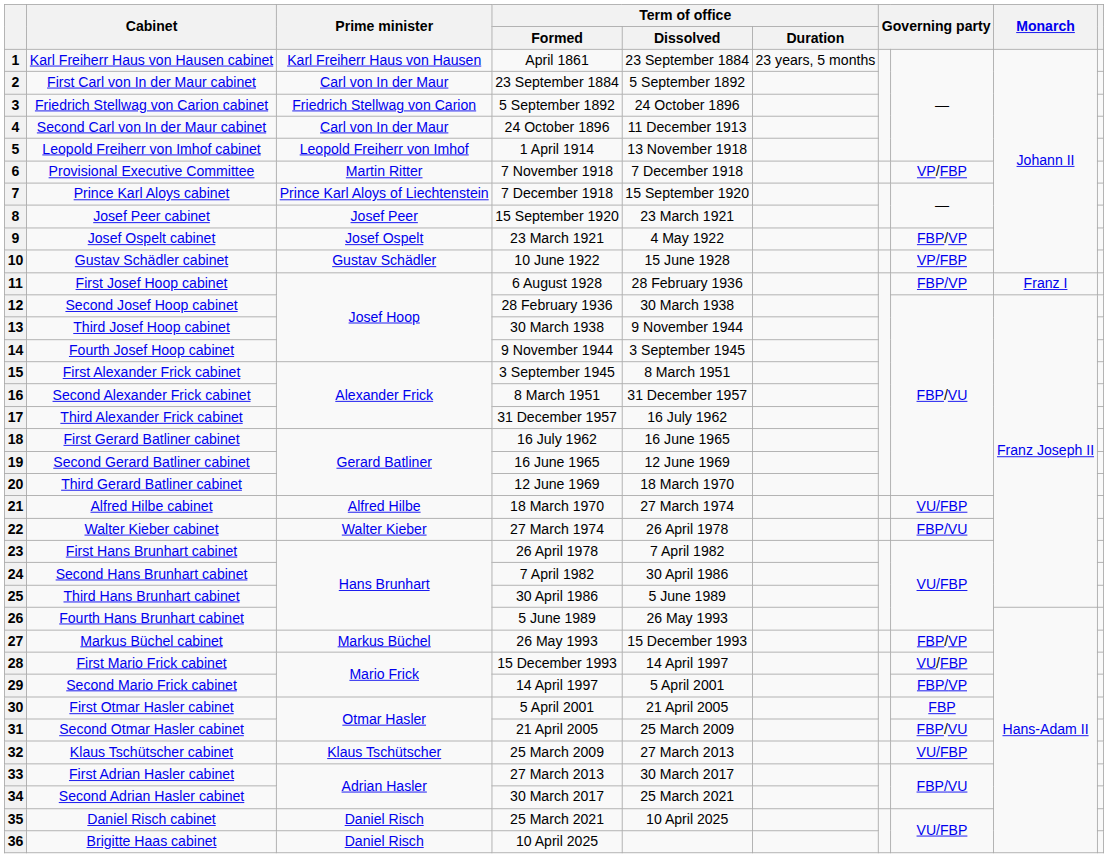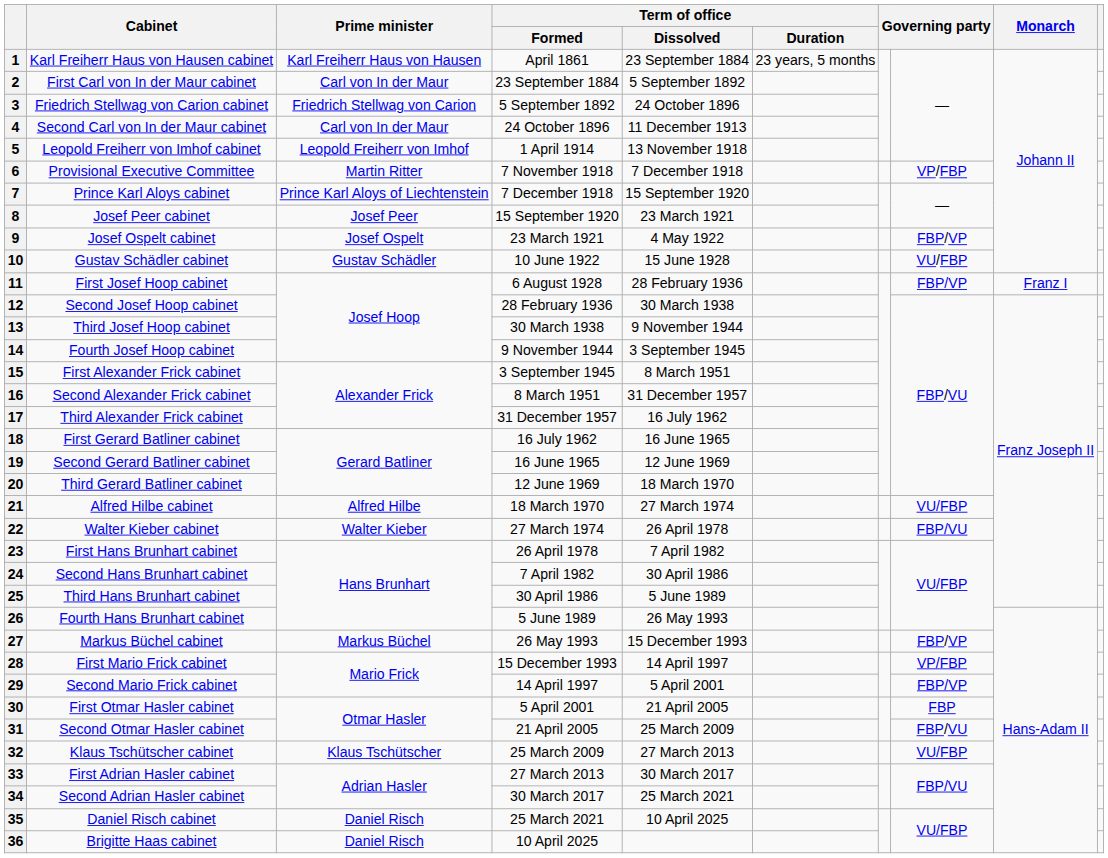(942, 261) VP/FBP -> (942, 261) VU/FBP
(942, 663) VU/FBP -> (942, 663) VP/FBP
